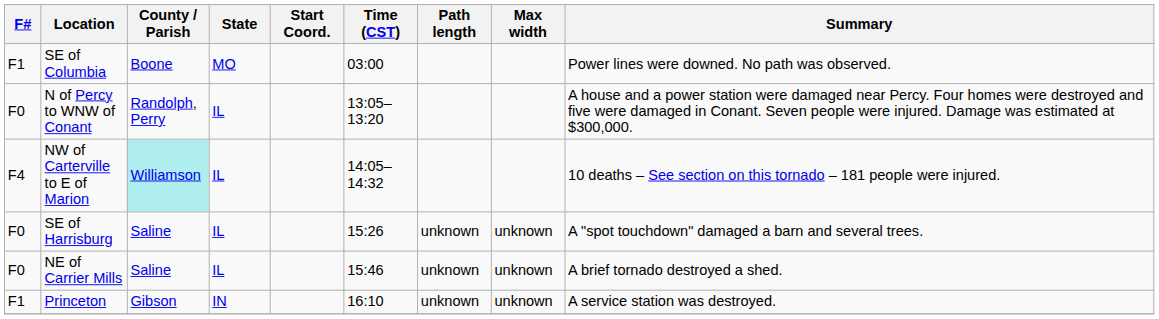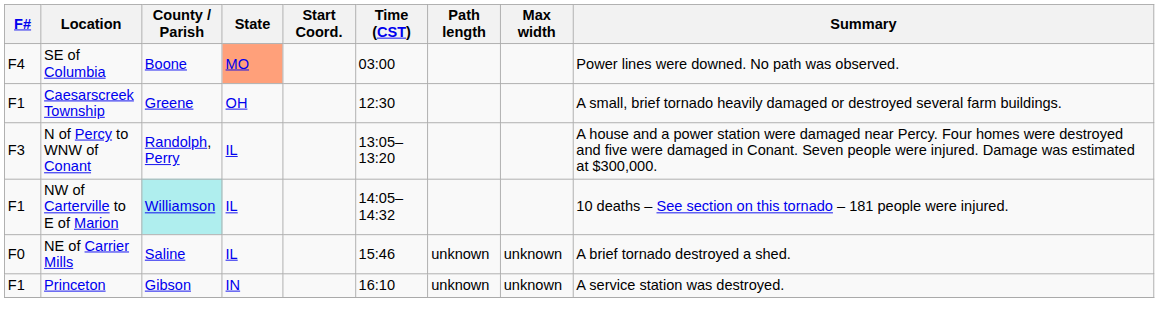(16, 63) F1 -> (16, 63) F4
(224, 63) no background -> (237, 63) lightsalmon background
+ row: (89, 103)
(16, 111) F0 -> (16, 150) F3
(16, 175) F4 -> (16, 206) F1
- row: (79, 231)
